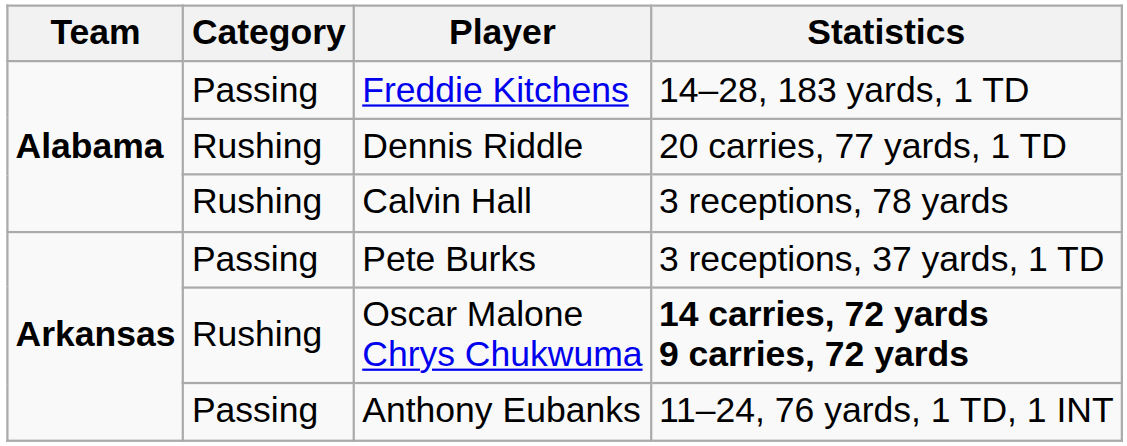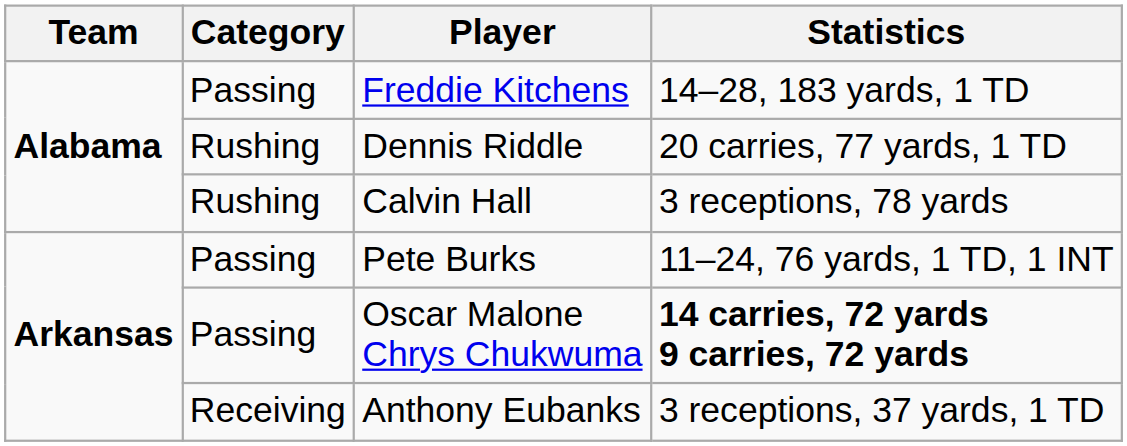(882, 258) 3 receptions, 37 yards, 1 TD -> (886, 258) 11–24, 76 yards, 1 TD, 1 INT
(257, 334) Rushing -> (253, 334) Passing
(255, 411) Passing -> (268, 411) Receiving
(886, 411) 11–24, 76 yards, 1 TD, 1 INT -> (882, 411) 3 receptions, 37 yards, 1 TD
